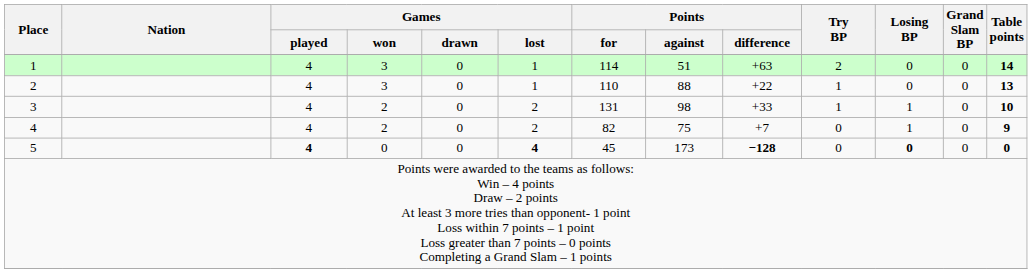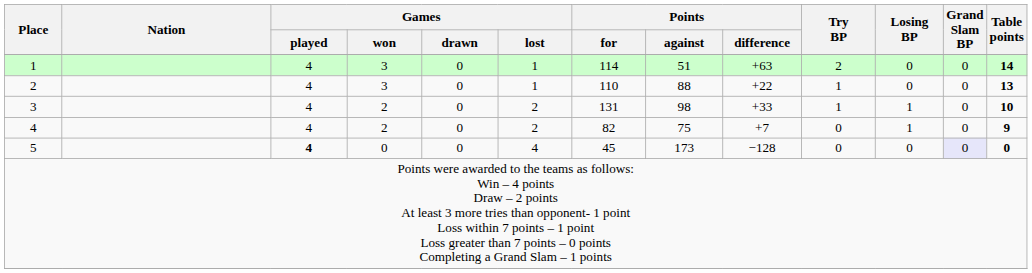(535, 148) bold -> (535, 148) normal
(762, 148) bold -> (762, 148) normal
(909, 148) bold -> (909, 148) normal
(965, 148) no background -> (965, 148) lavender background
